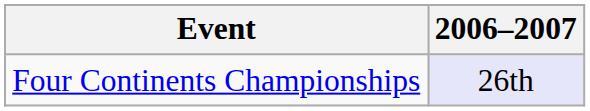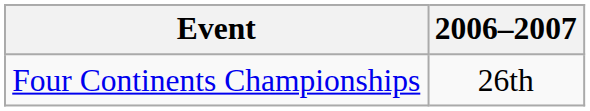(506, 79) lavender background -> (506, 79) no background
